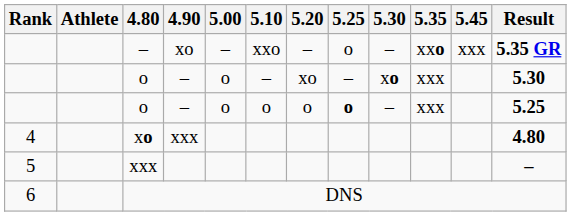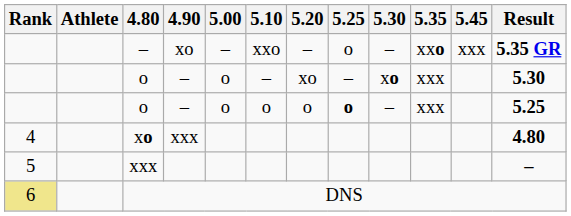(31, 195) no background -> (31, 195) khaki background
